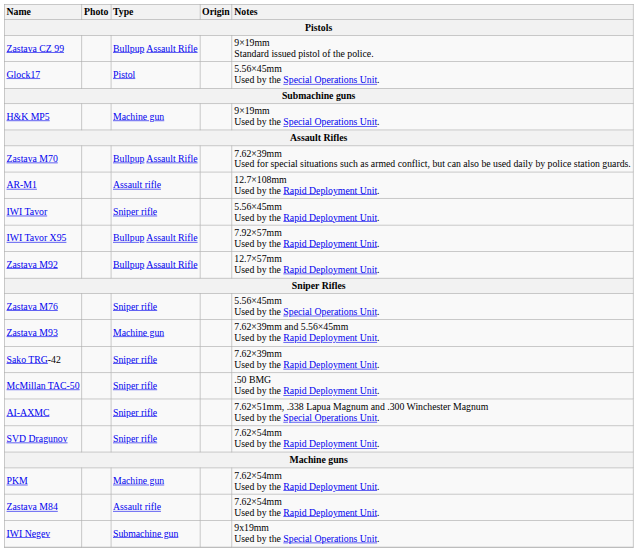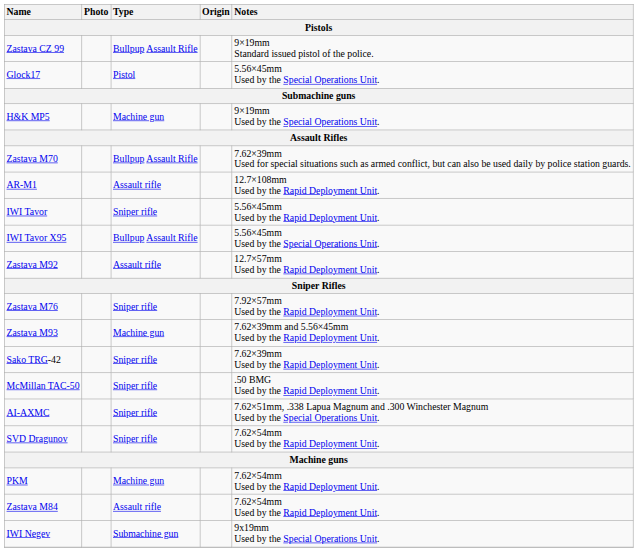(307, 238) 7.92×57mm Used by the Rapid Deployment Unit. -> (307, 238) 5.56×45mm Used by the Special Operations Unit.
(155, 264) Bullpup Assault Rifle -> (137, 264) Assault rifle
(307, 306) 5.56×45mm Used by the Special Operations Unit. -> (307, 306) 7.92×57mm Used by the Rapid Deployment Unit.
